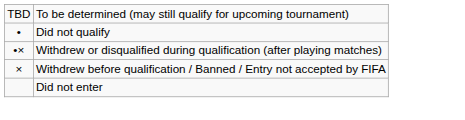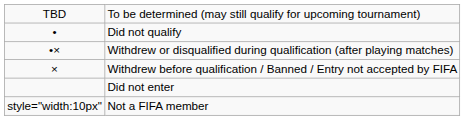+ row: (158, 106)
